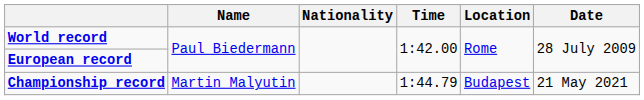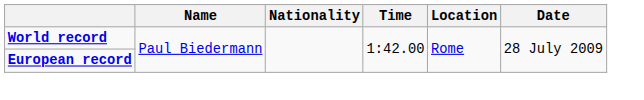- row: (86, 83)
